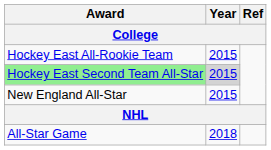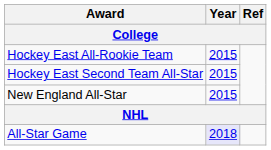(105, 74) lightgreen background -> (105, 74) no background
(223, 74) lightgrey background -> (223, 74) no background
(223, 134) no background -> (223, 134) lavender background
